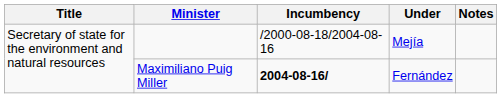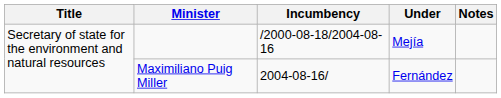(294, 75) bold -> (294, 75) normal
